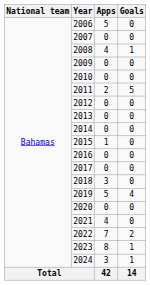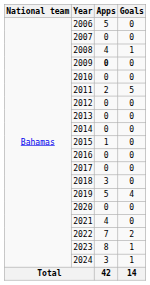(106, 63) normal -> (106, 63) bold
